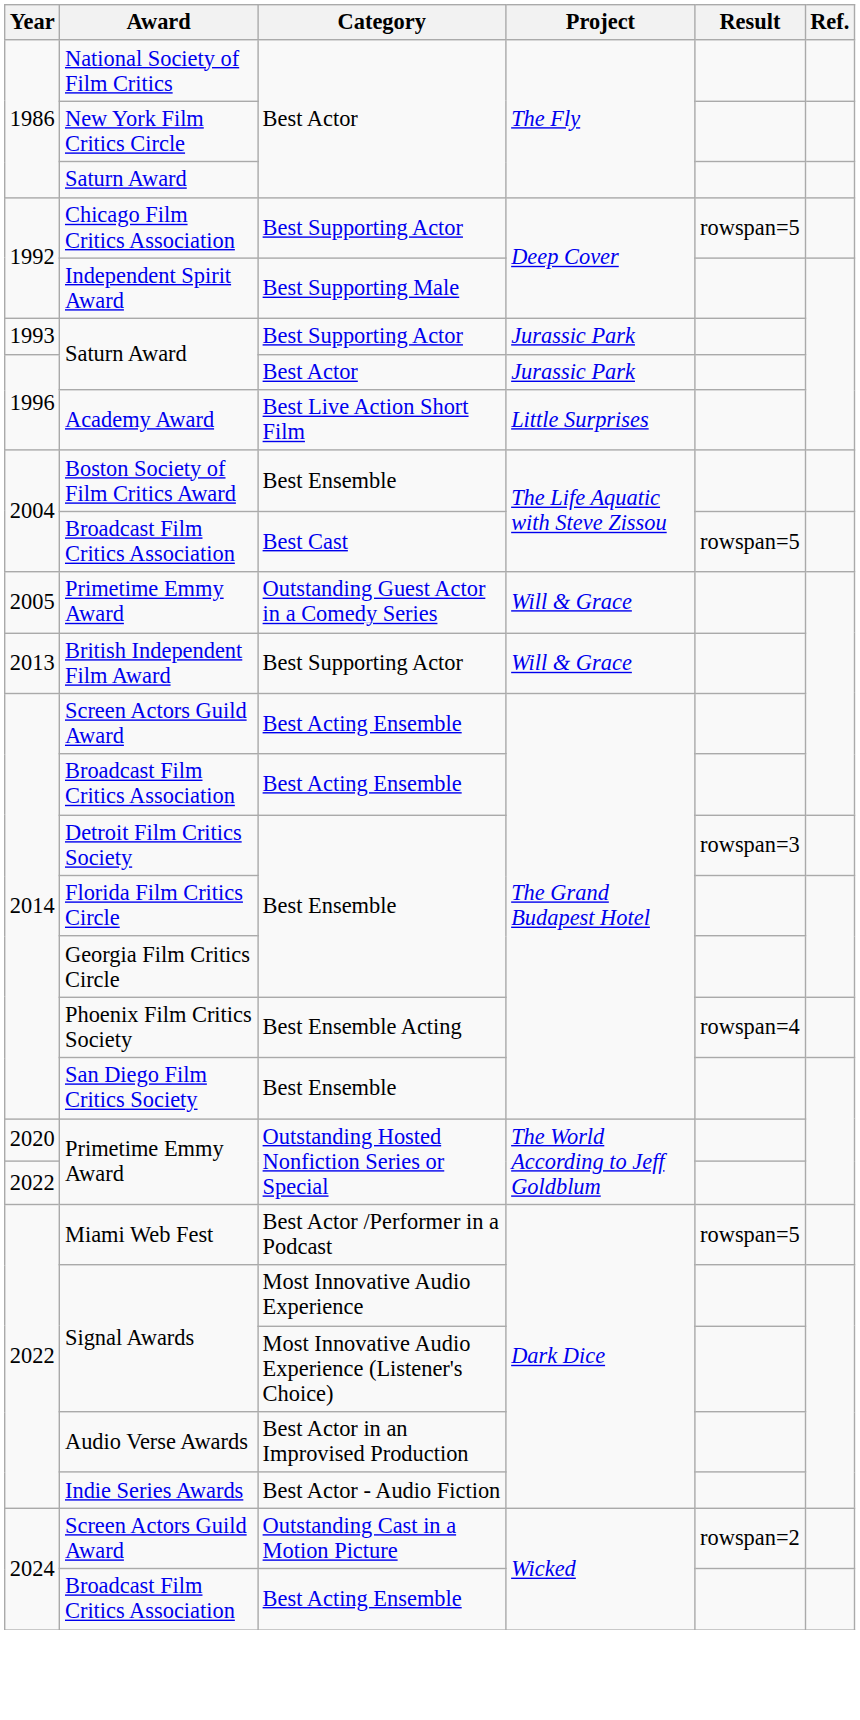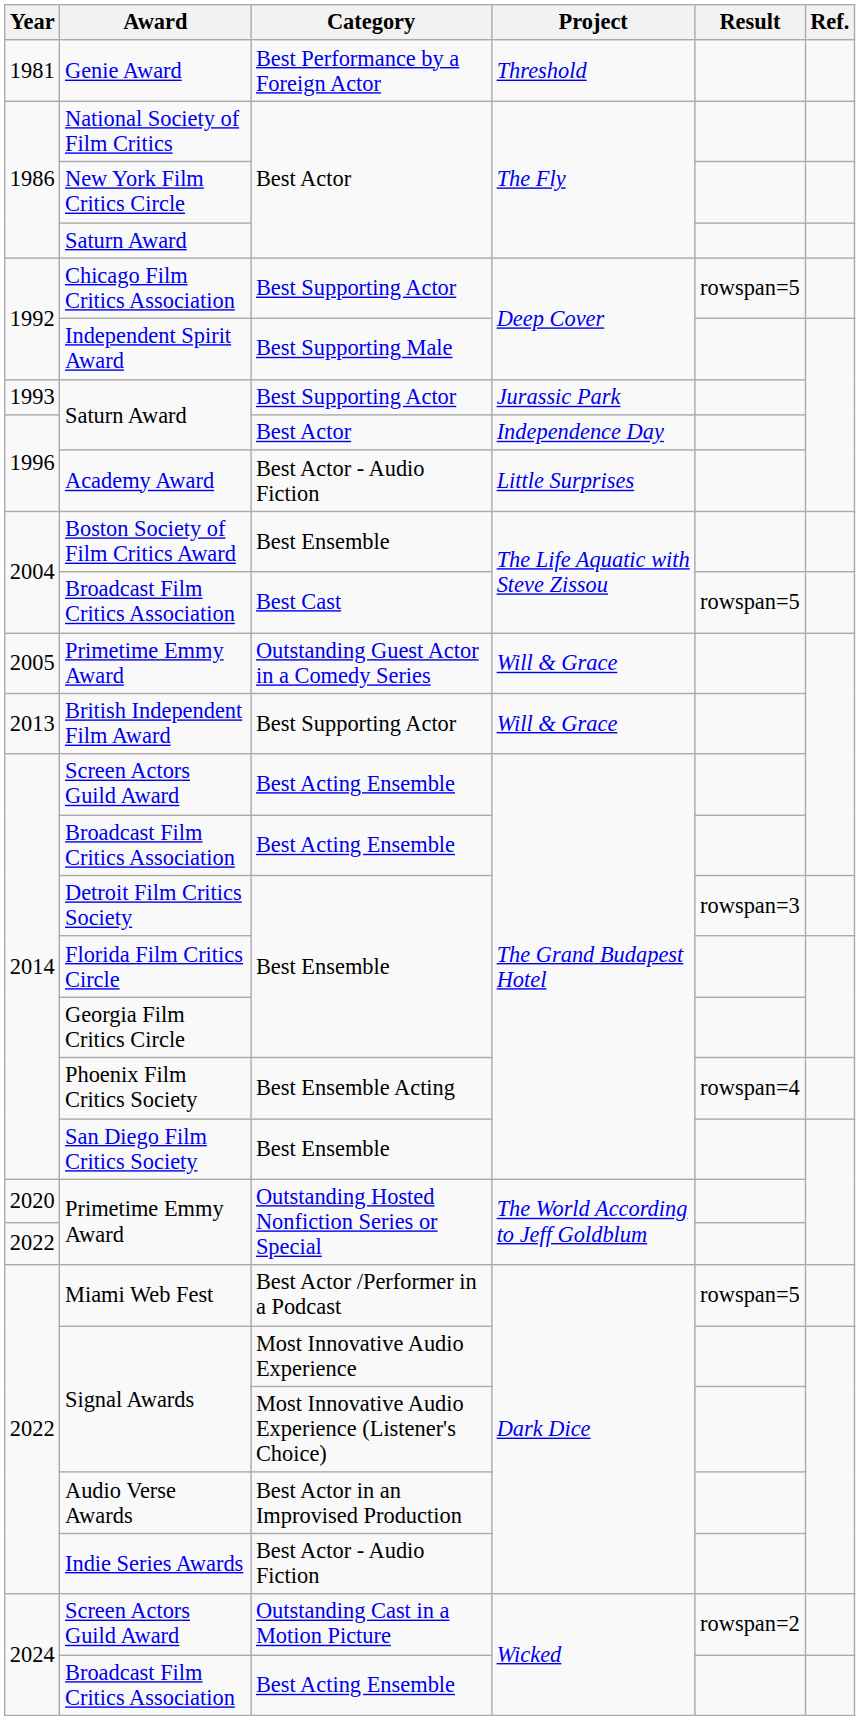+ row: (32, 70)
(573, 371) Jurassic Park -> (580, 432) Independence Day
(366, 419) Best Live Action Short Film -> (340, 480) Best Actor - Audio Fiction
